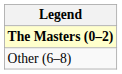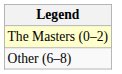(60, 36) bold -> (58, 36) normal
